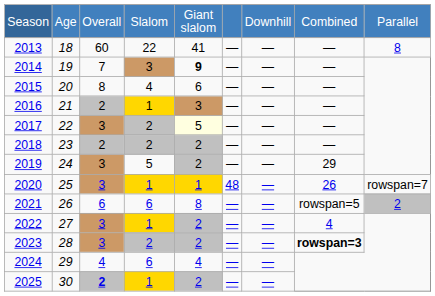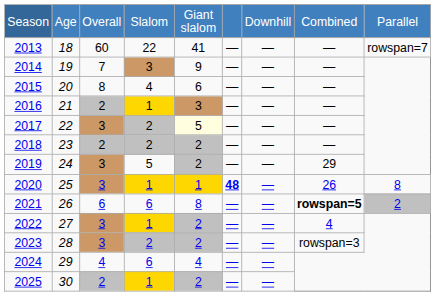(398, 48) 8 -> (398, 48) rowspan=7
(198, 67) bold -> (198, 67) normal
(232, 184) normal -> (232, 184) bold
(398, 184) rowspan=7 -> (398, 184) 8
(329, 204) normal -> (329, 204) bold
(329, 243) bold -> (329, 243) normal
(102, 281) bold -> (102, 281) normal
